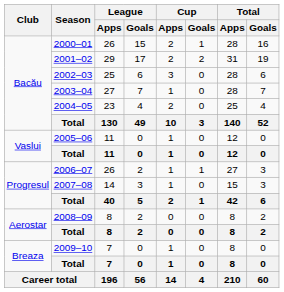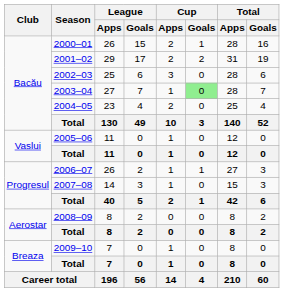(201, 91) no background -> (201, 91) lightgreen background
